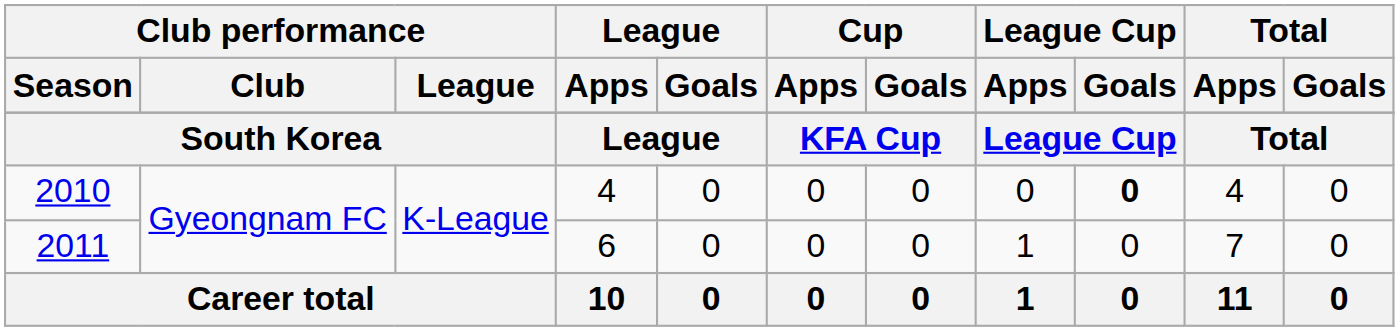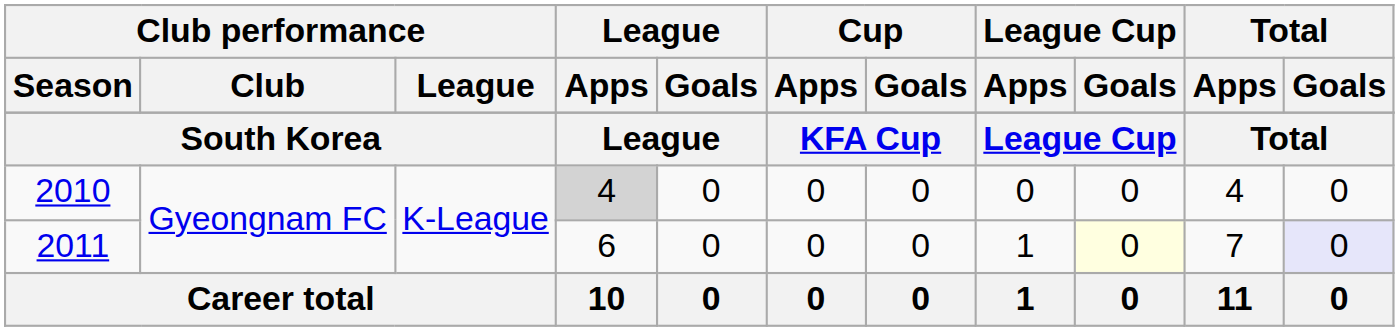(607, 191) no background -> (607, 191) lightgrey background
(1130, 191) bold -> (1130, 191) normal
(1130, 245) no background -> (1130, 245) lightyellow background
(1339, 245) no background -> (1339, 245) lavender background
